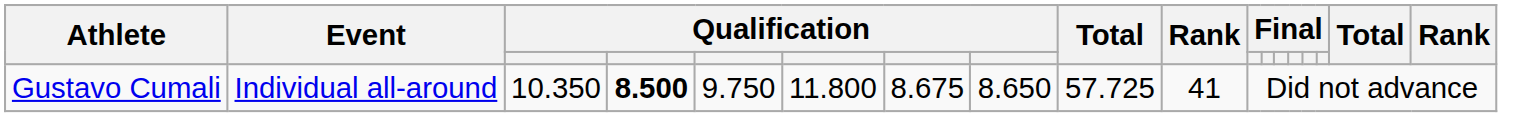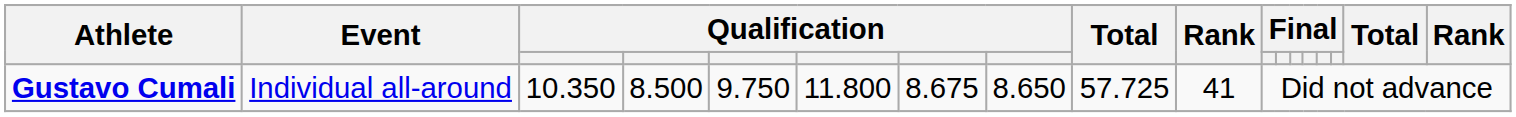(116, 88) normal -> (124, 88) bold
(651, 88) bold -> (666, 88) normal
